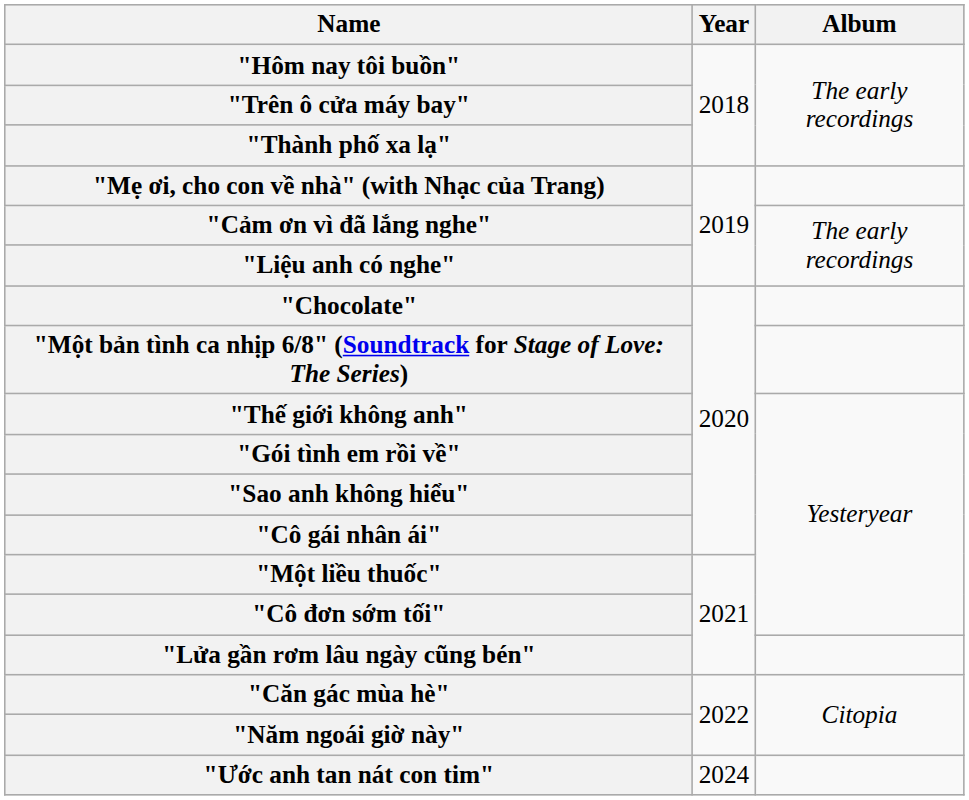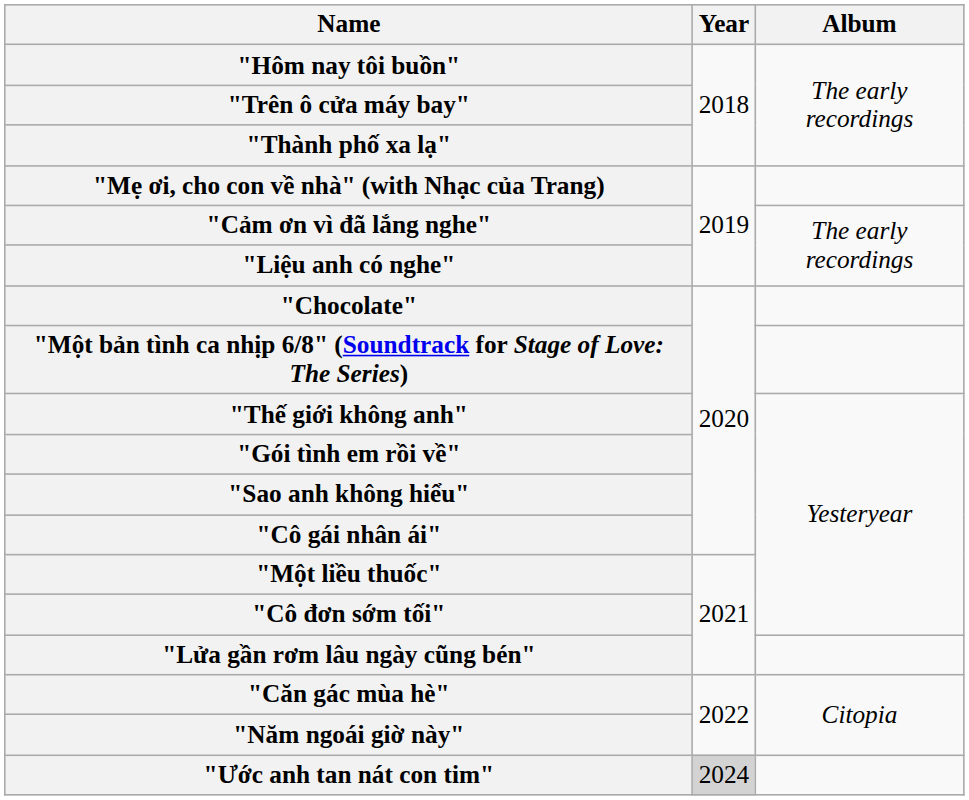(724, 774) no background -> (724, 774) lightgrey background
